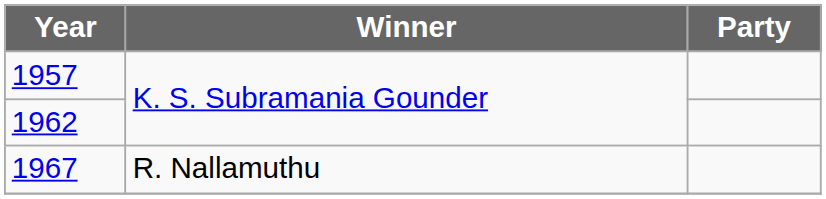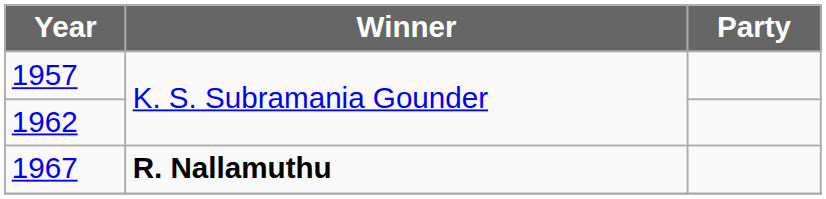(226, 168) normal -> (232, 168) bold
